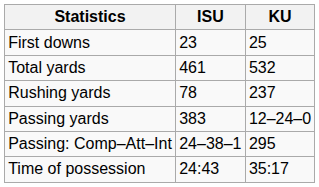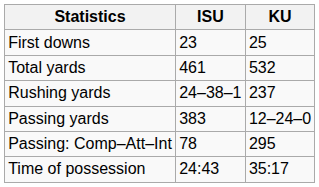(188, 93) 78 -> (210, 93) 24–38–1
(210, 144) 24–38–1 -> (188, 144) 78
